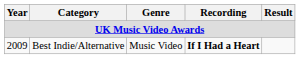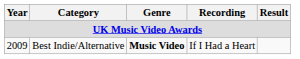(156, 45) normal -> (157, 45) bold
(223, 45) bold -> (222, 45) normal
